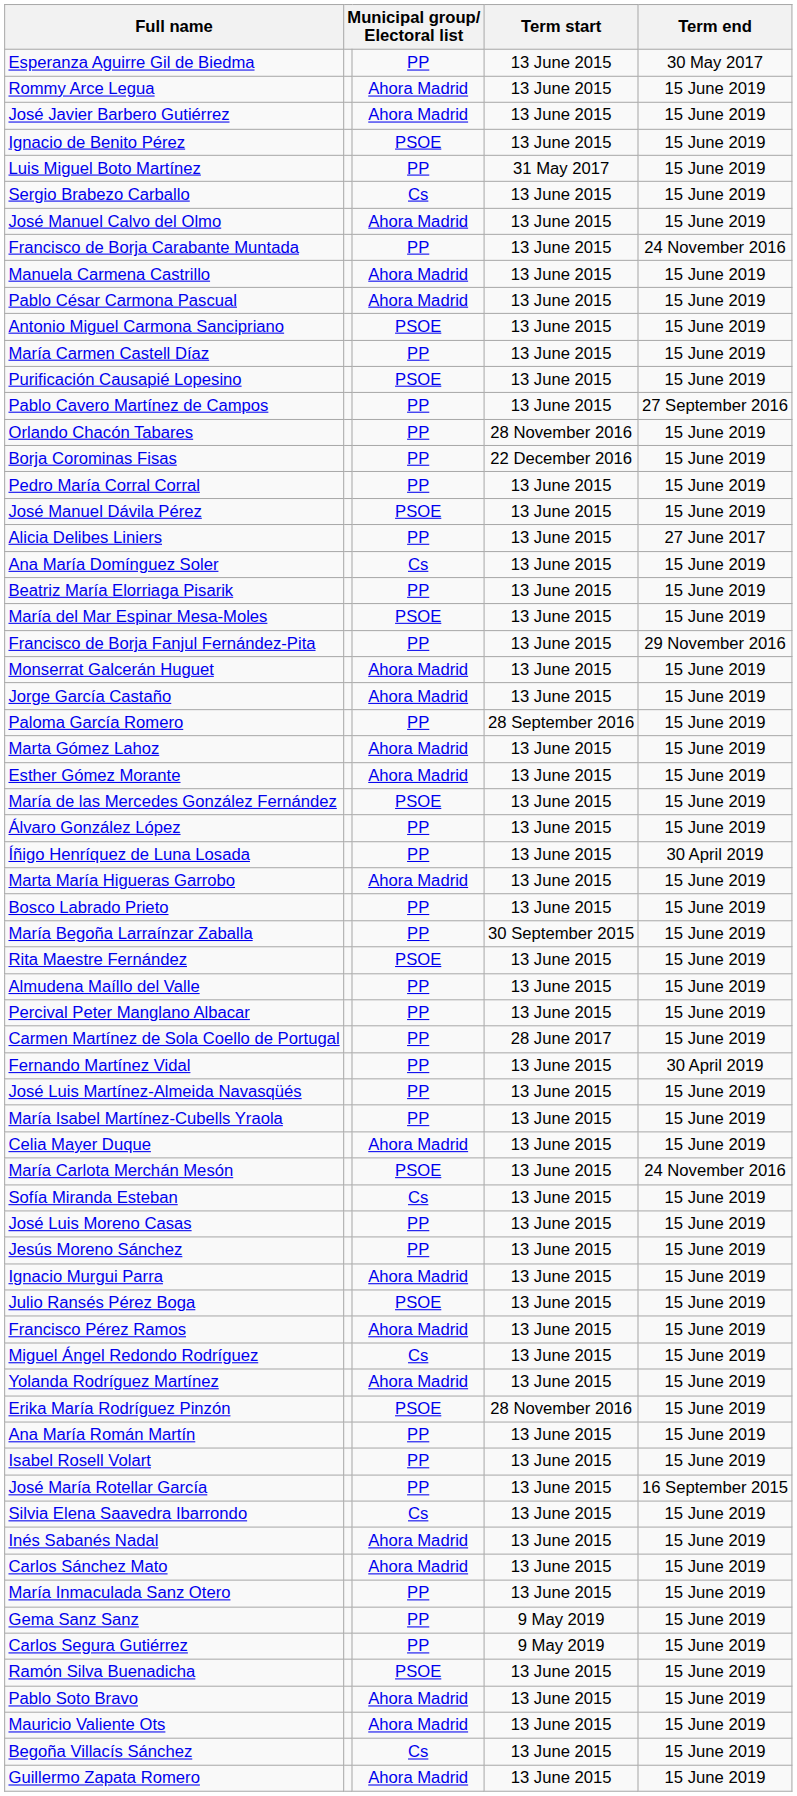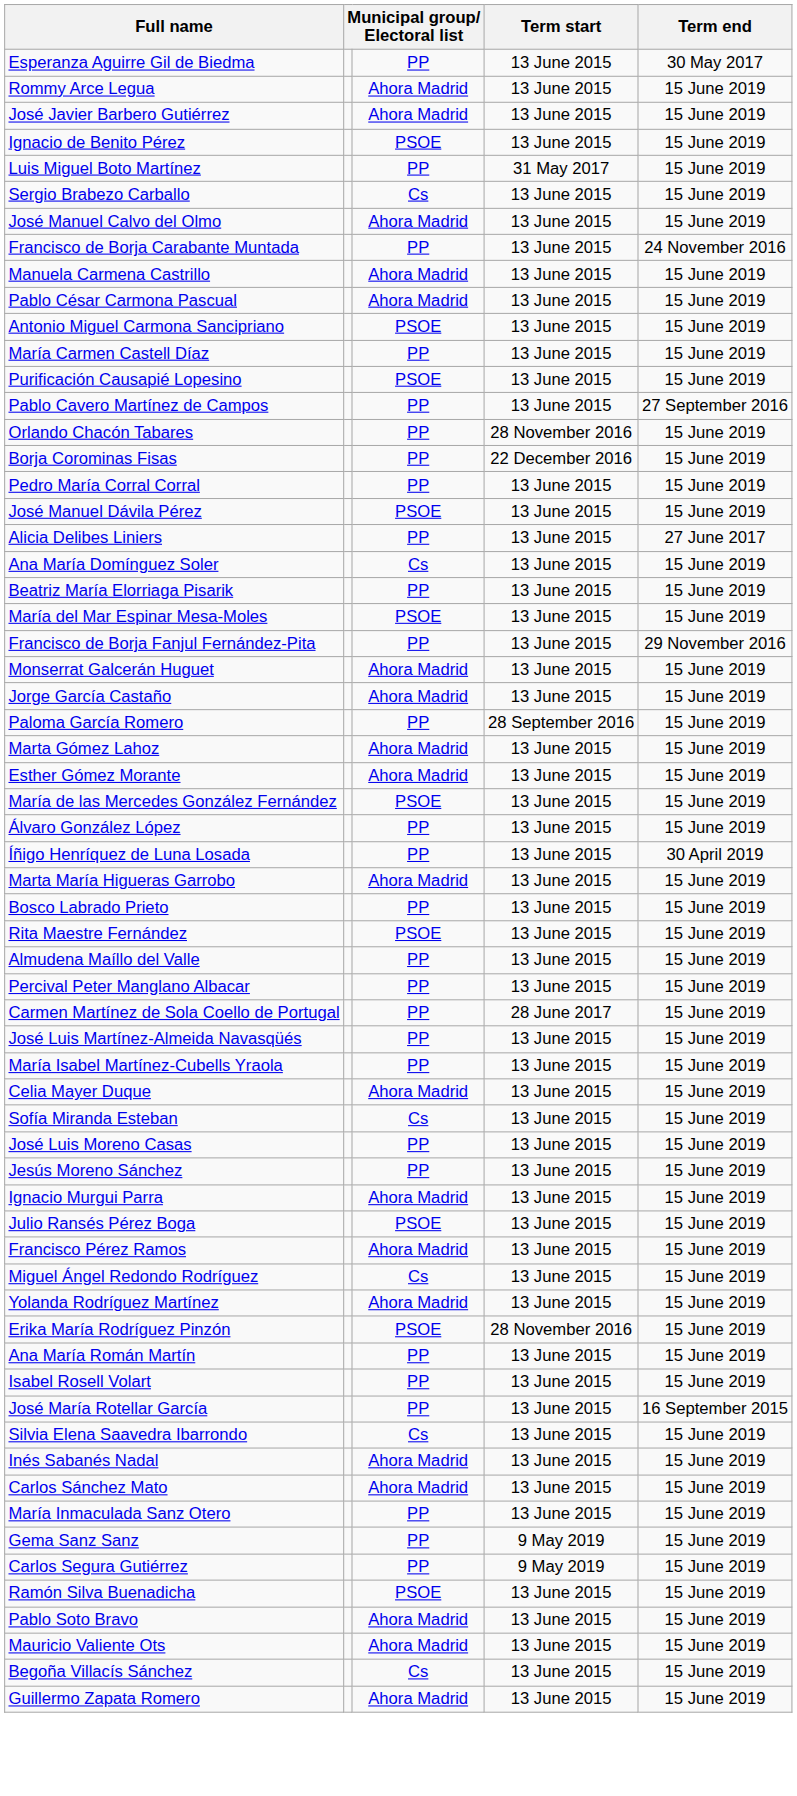- row: (131, 933)
- row: (99, 1065)
- row: (121, 1171)
